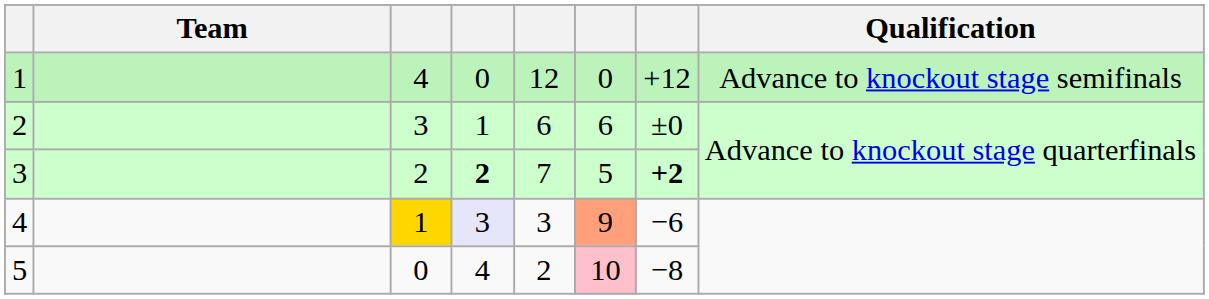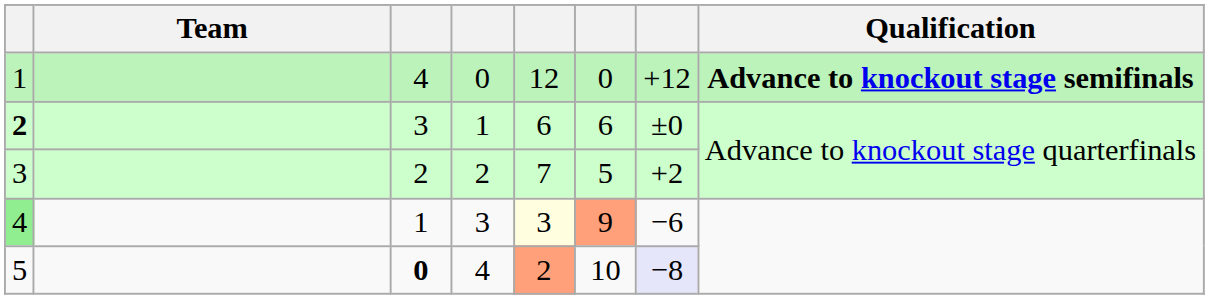(950, 76) normal -> (950, 76) bold
(20, 125) normal -> (20, 125) bold
(482, 173) bold -> (482, 173) normal
(667, 173) bold -> (667, 173) normal
(20, 221) no background -> (20, 221) lightgreen background
(421, 221) gold background -> (421, 221) no background
(482, 221) lavender background -> (482, 221) no background
(544, 221) no background -> (544, 221) lightyellow background
(421, 269) normal -> (421, 269) bold
(544, 269) no background -> (544, 269) lightsalmon background
(605, 269) pink background -> (605, 269) no background
(667, 269) no background -> (667, 269) lavender background
